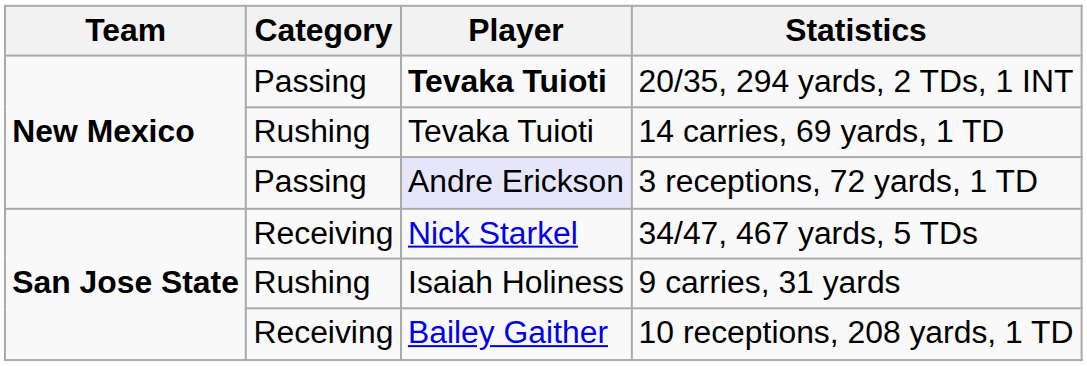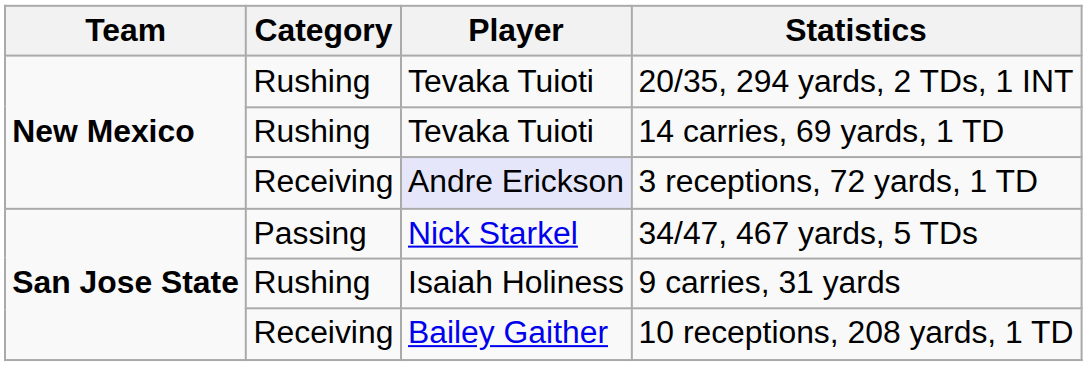(310, 81) Passing -> (312, 81) Rushing
(507, 81) bold -> (501, 81) normal
(310, 182) Passing -> (323, 182) Receiving
(323, 232) Receiving -> (310, 232) Passing
